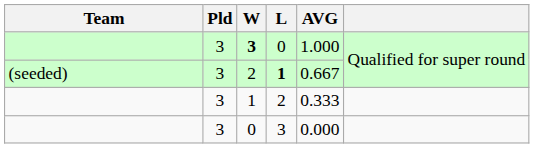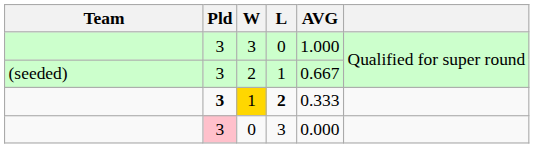(251, 45) bold -> (251, 45) normal
(281, 73) bold -> (281, 73) normal
(220, 101) normal -> (220, 101) bold
(251, 101) no background -> (251, 101) gold background
(281, 101) normal -> (281, 101) bold
(220, 128) no background -> (220, 128) pink background
